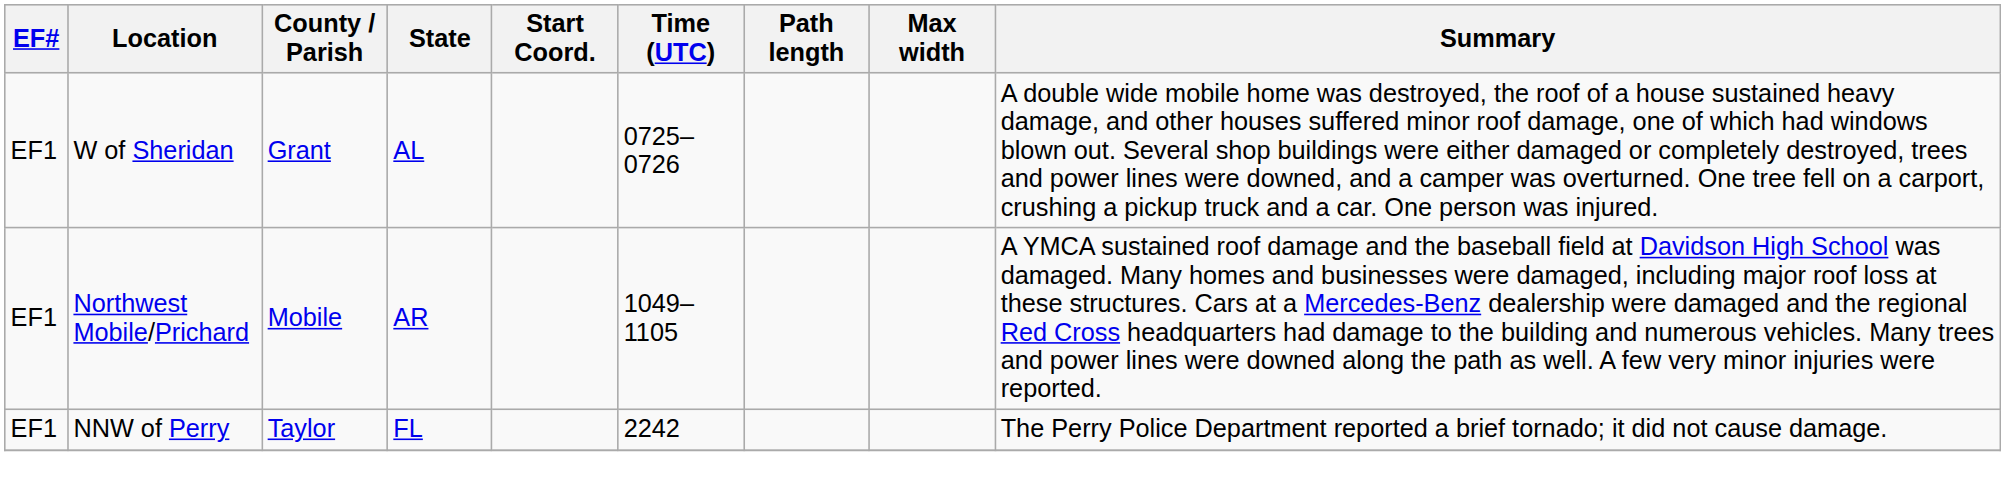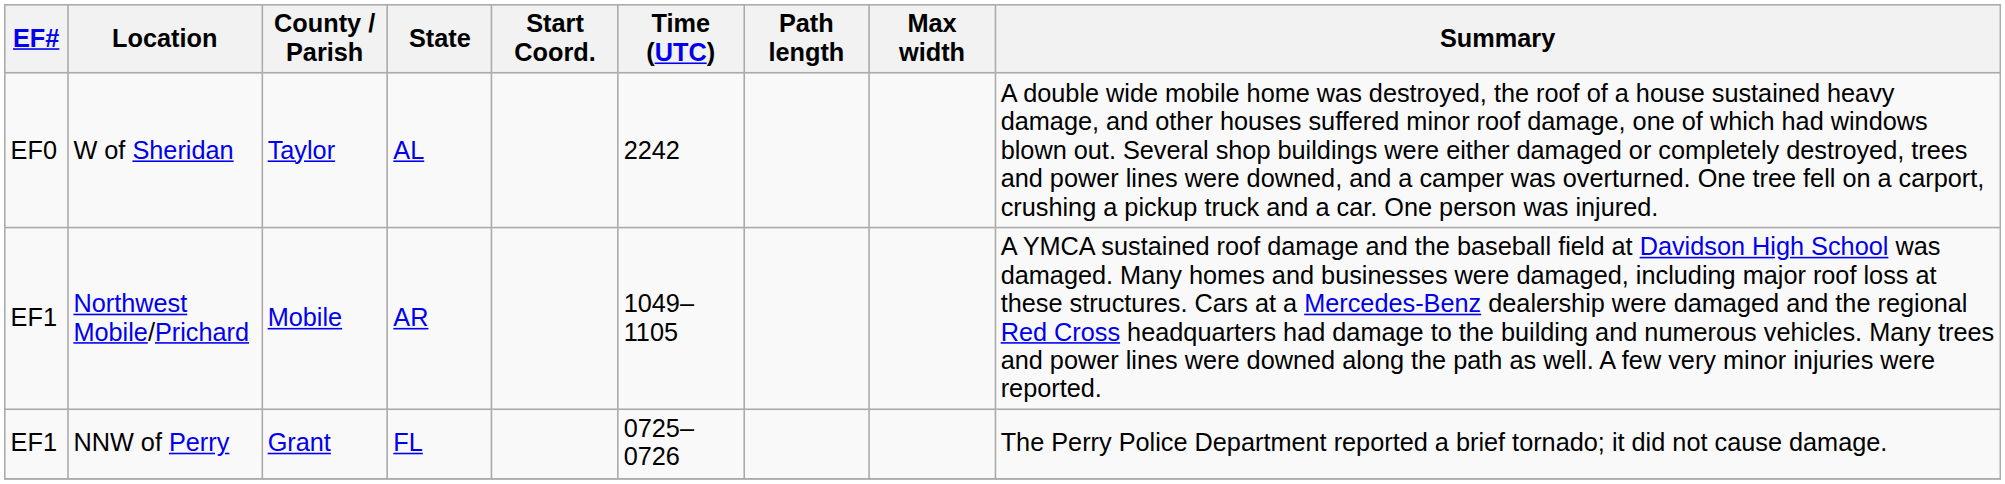(34, 149) EF1 -> (34, 149) EF0
(299, 149) Grant -> (301, 149) Taylor
(659, 149) 0725–0726 -> (652, 149) 2242
(301, 429) Taylor -> (299, 443) Grant
(652, 429) 2242 -> (659, 443) 0725–0726
